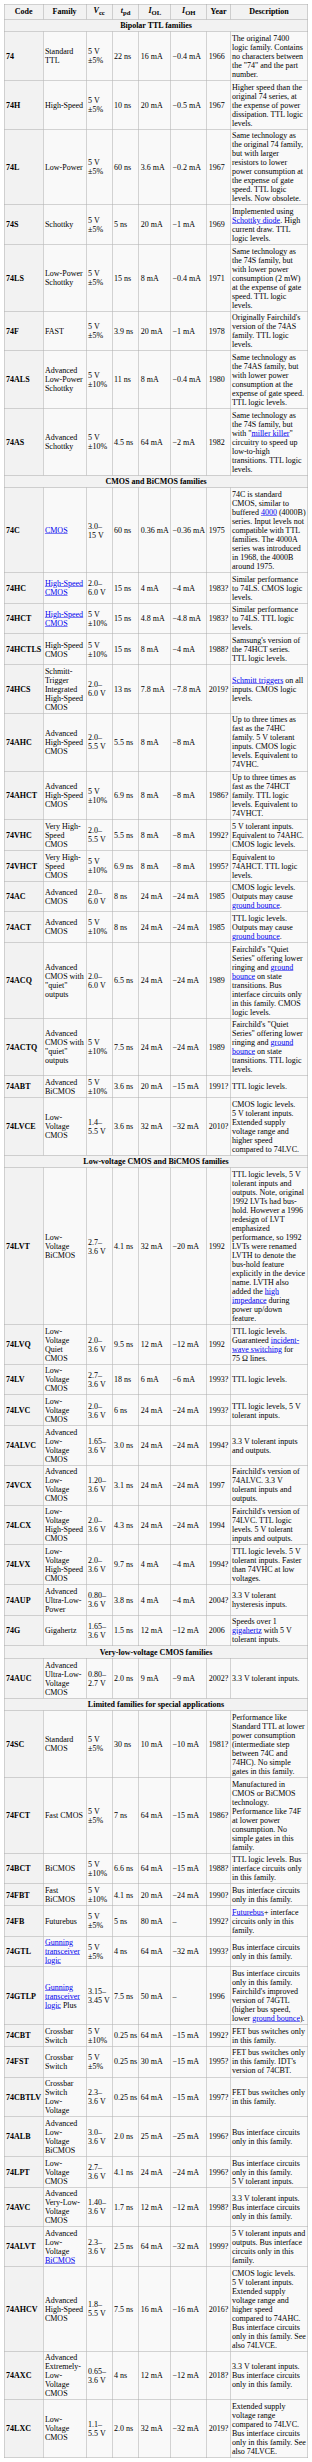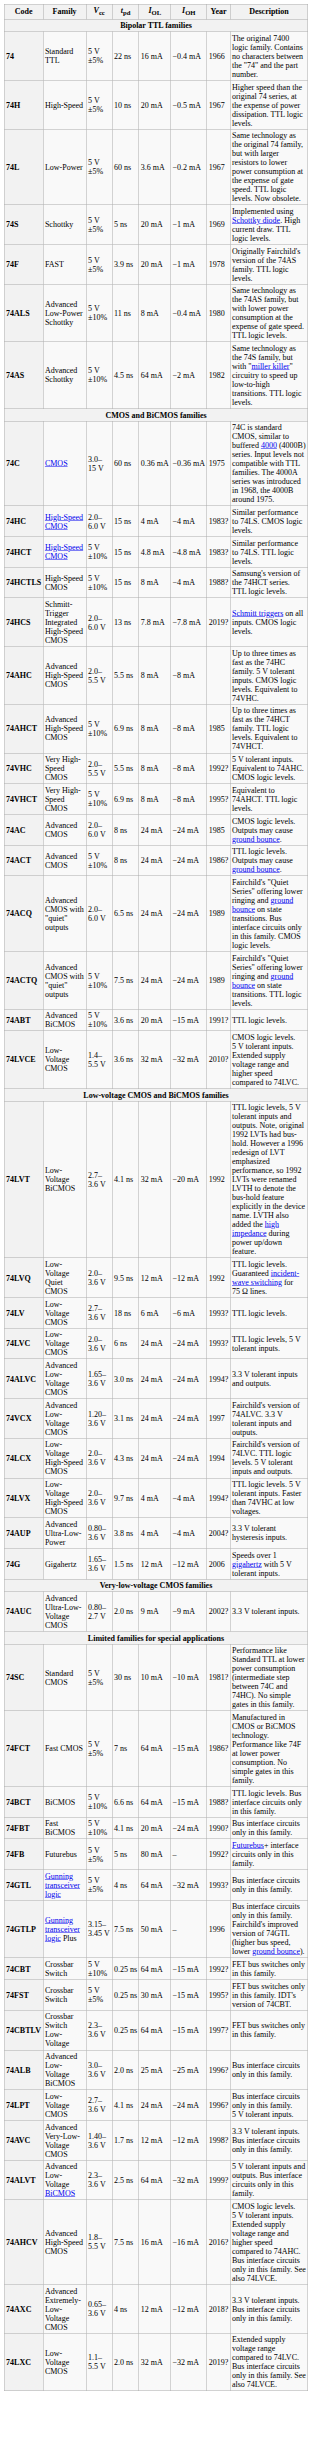- row: (15, 278)
(218, 795) 1986? -> (217, 728) 1985
(217, 927) 1985 -> (218, 860) 1986?
